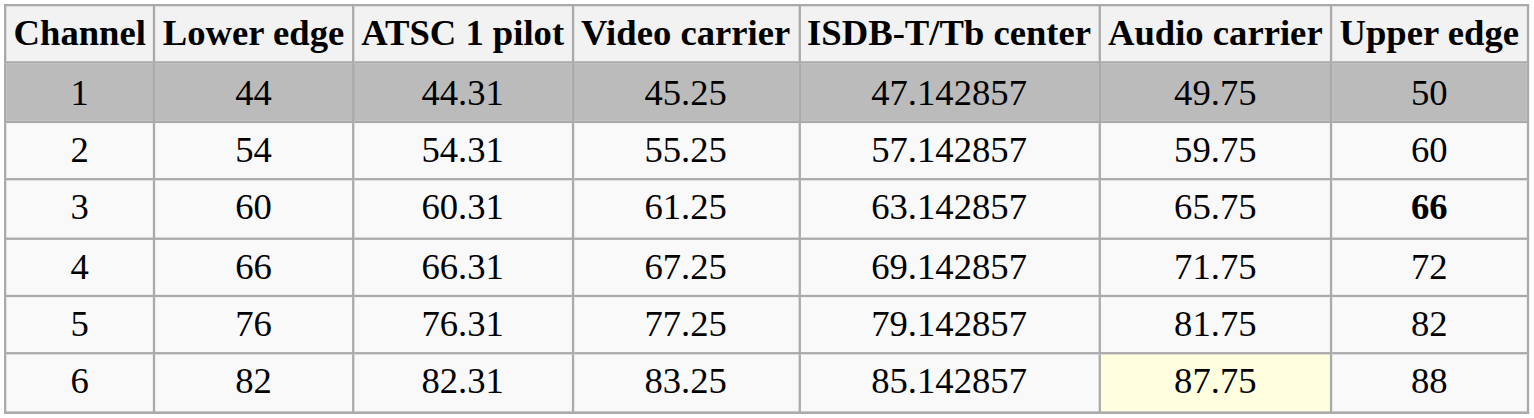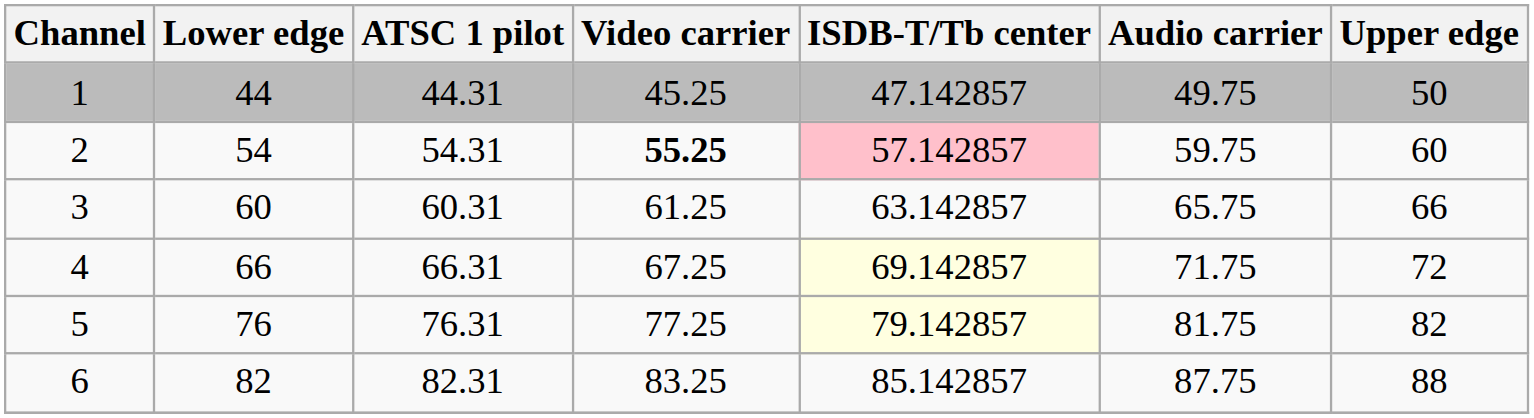(686, 149) normal -> (686, 149) bold
(949, 149) no background -> (949, 149) pink background
(1429, 207) bold -> (1429, 207) normal
(949, 265) no background -> (949, 265) lightyellow background
(949, 324) no background -> (949, 324) lightyellow background
(1215, 382) lightyellow background -> (1215, 382) no background
